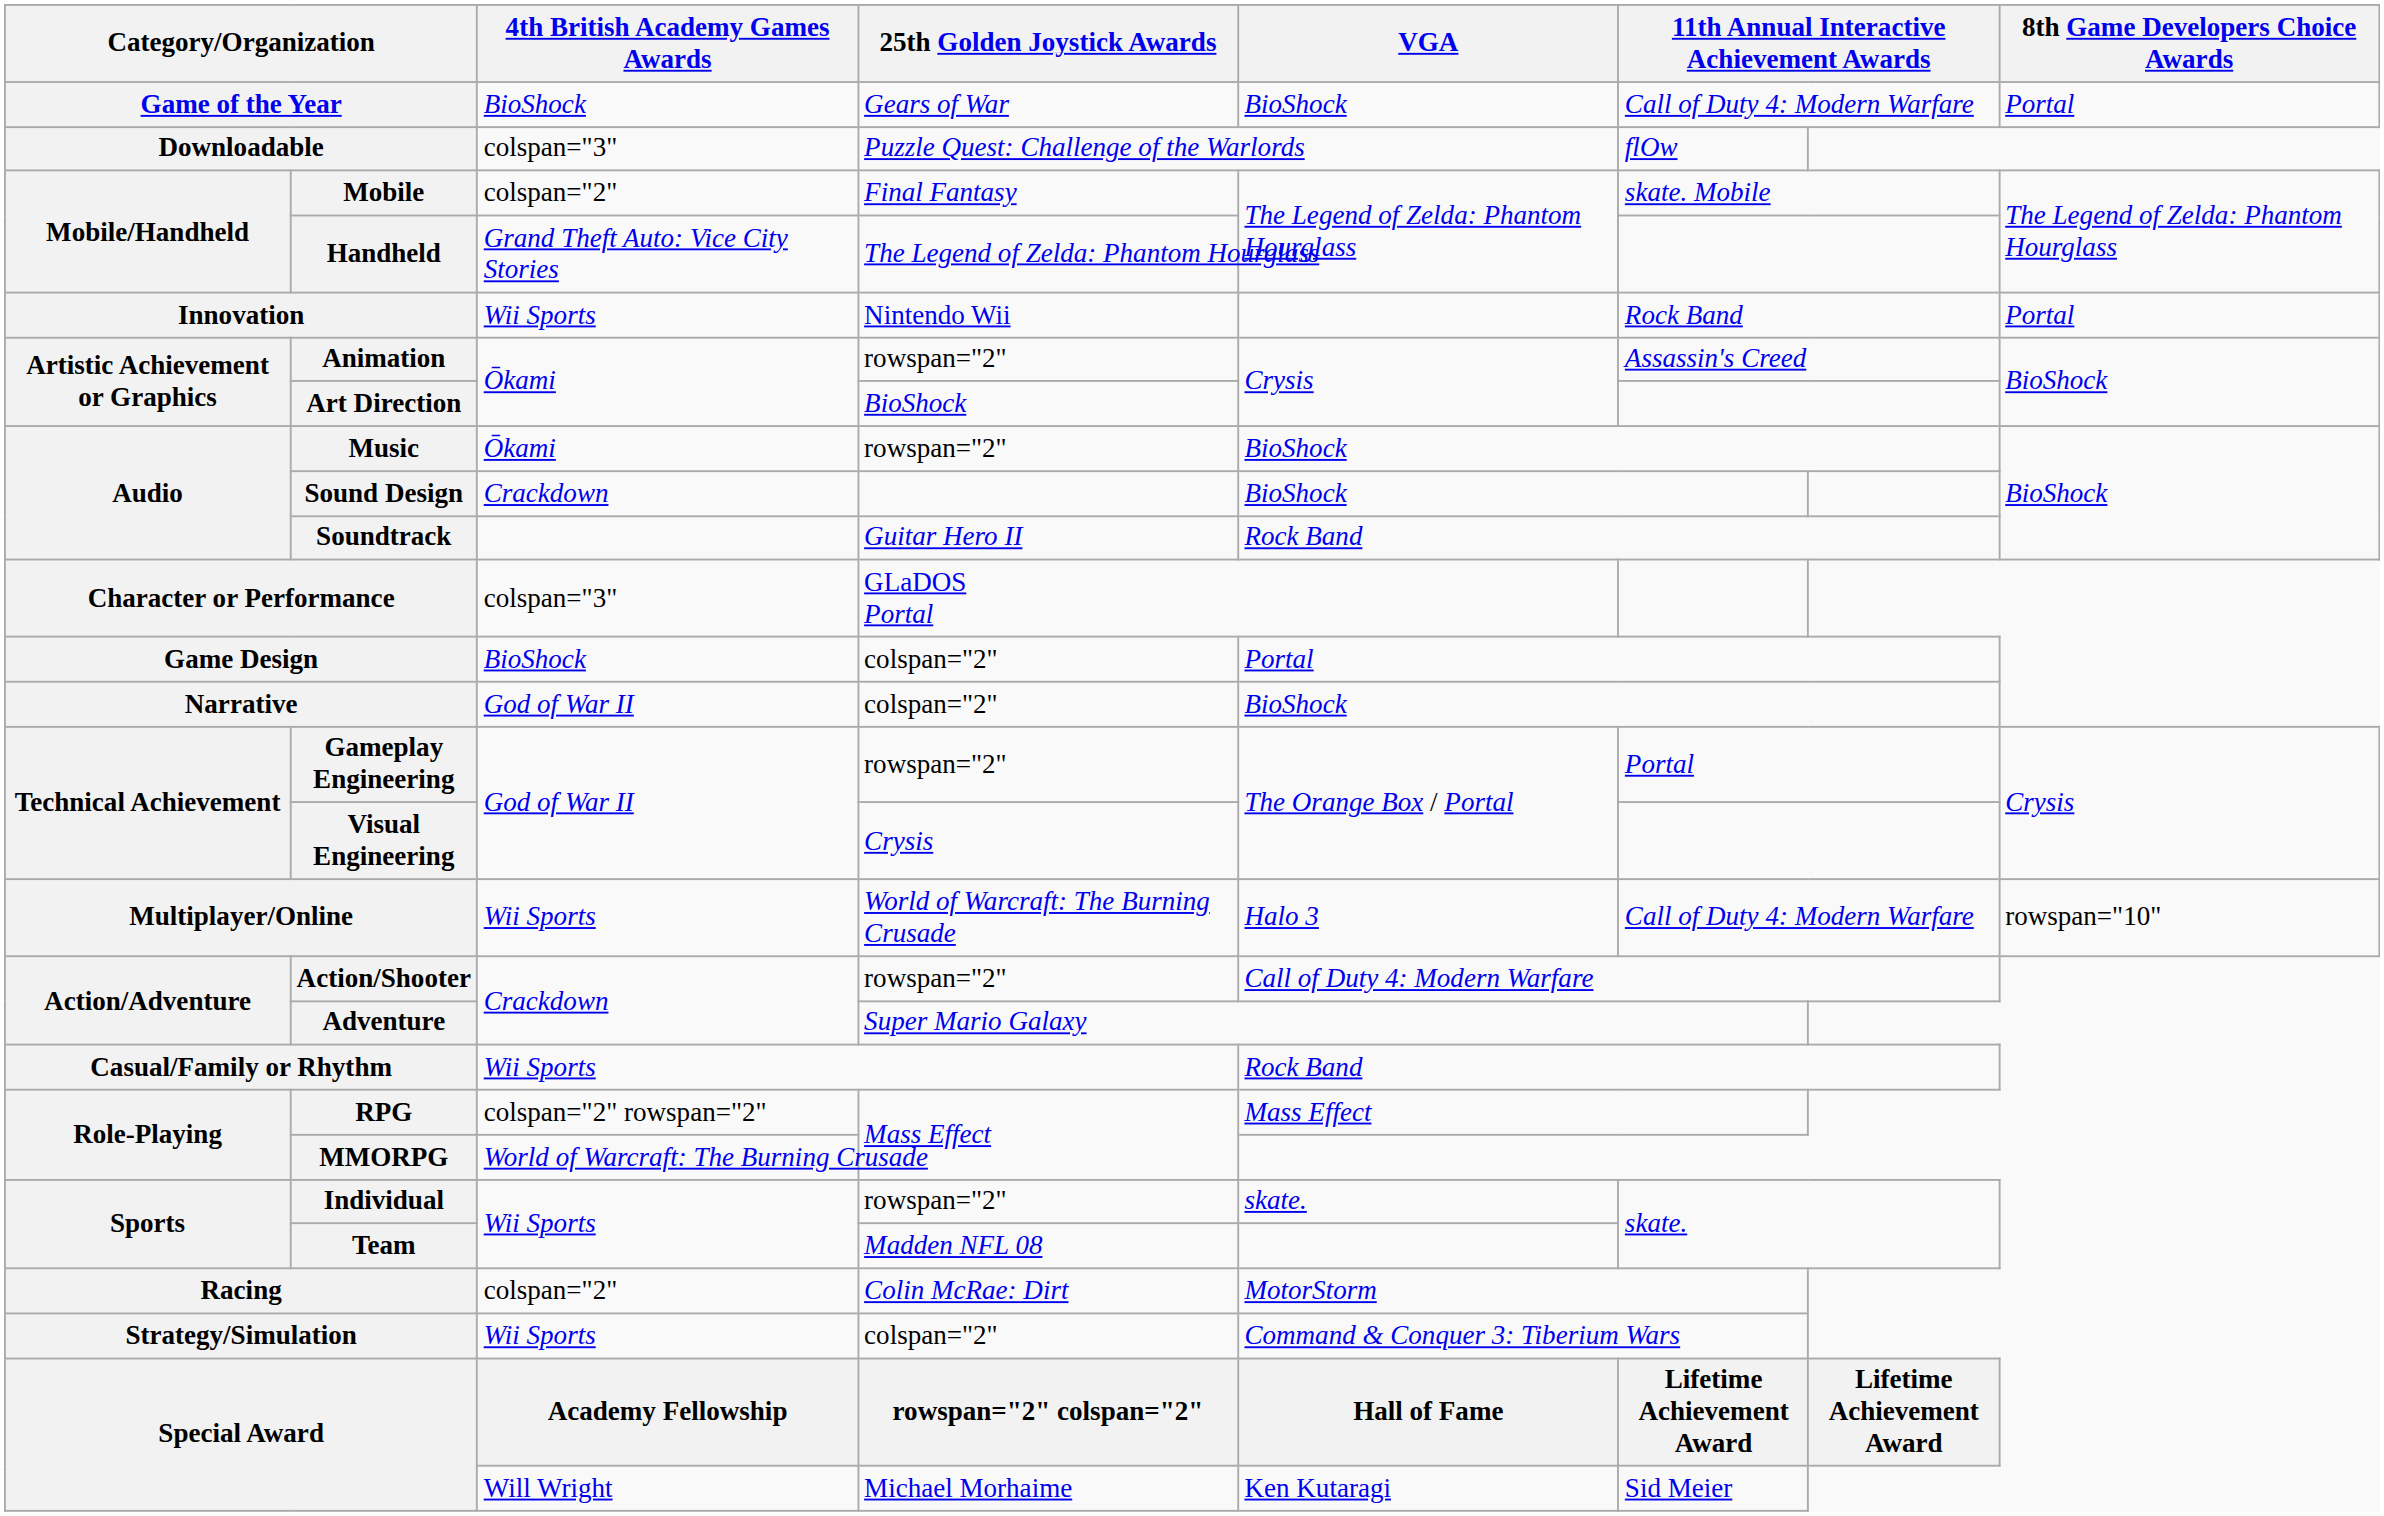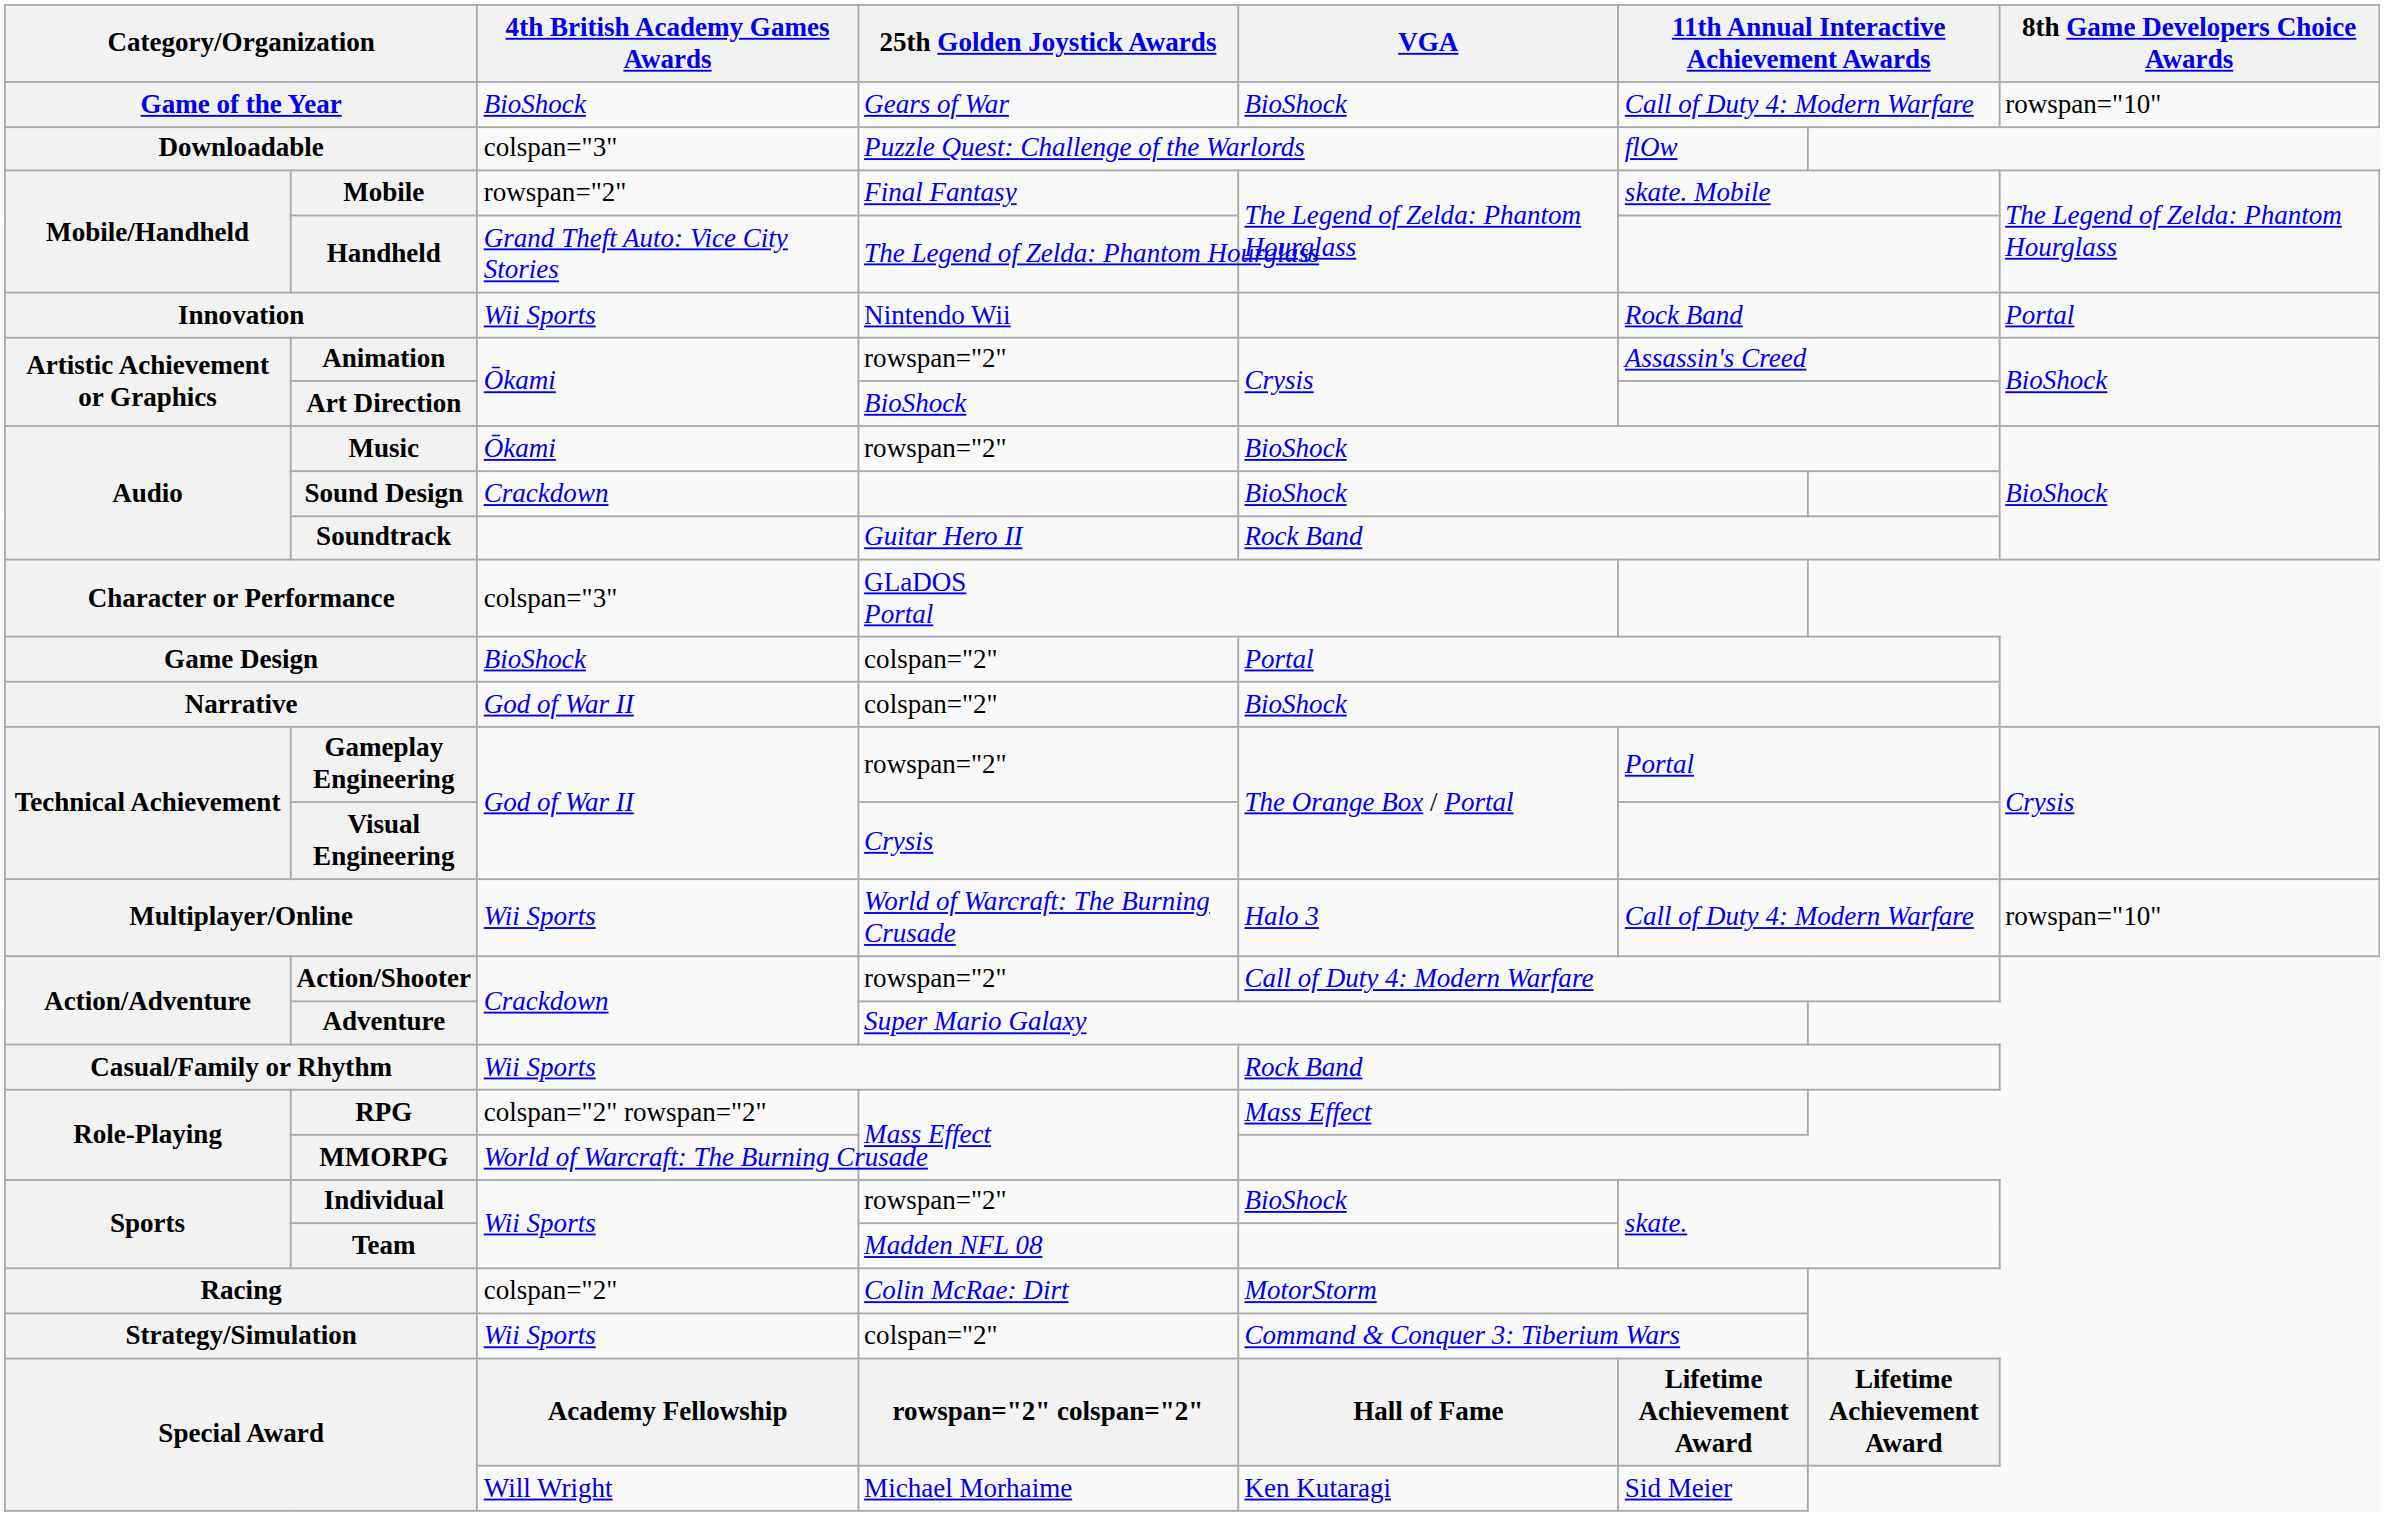(2040, 103) Portal -> (2083, 103) rowspan="10"
(550, 192) colspan="2" -> (555, 192) rowspan="2"
(1276, 1200) skate. -> (1296, 1200) BioShock
